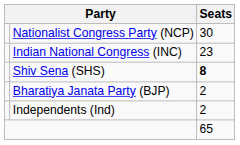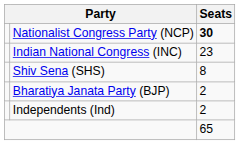(206, 33) normal -> (206, 33) bold
(203, 71) bold -> (203, 71) normal
